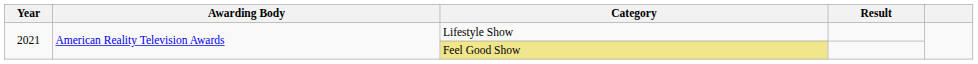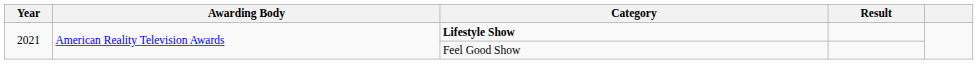(478, 31) normal -> (479, 31) bold
(482, 50) khaki background -> (482, 50) no background
